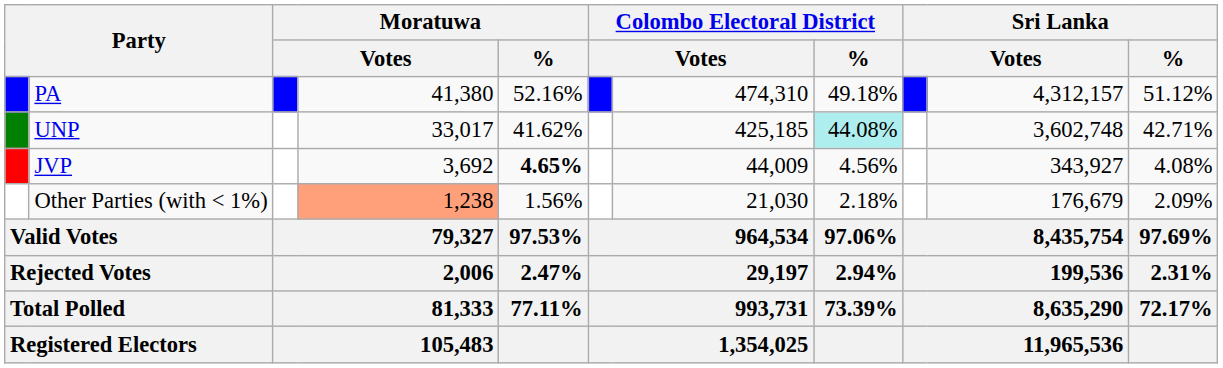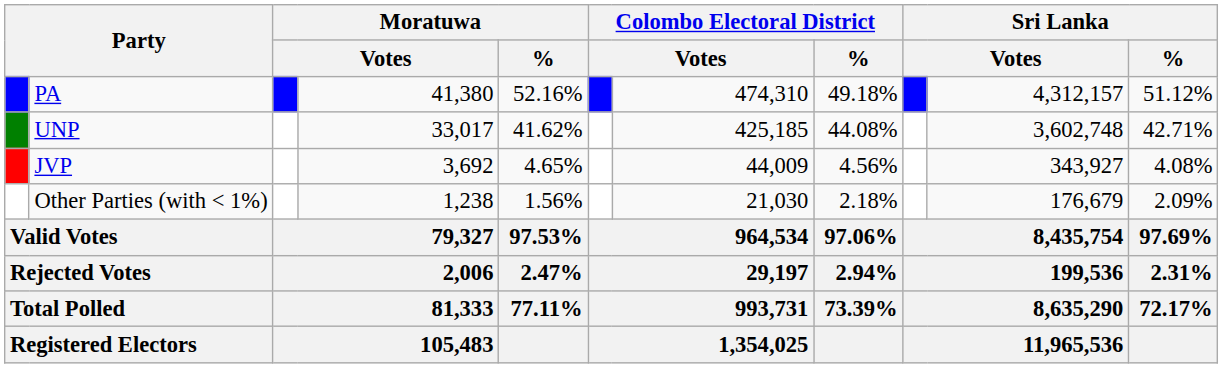(863, 129) paleturquoise background -> (863, 129) no background
(552, 165) bold -> (553, 165) normal
(468, 201) lightsalmon background -> (468, 201) no background
